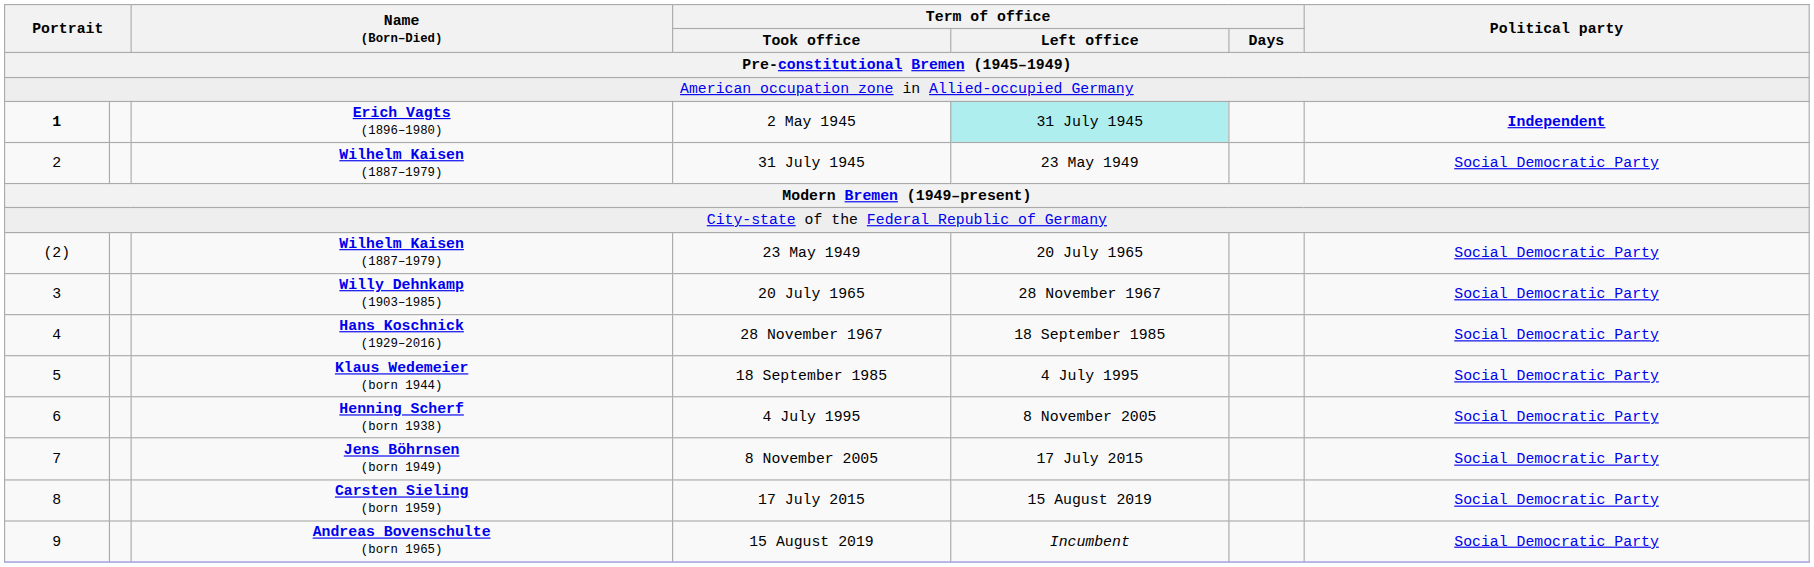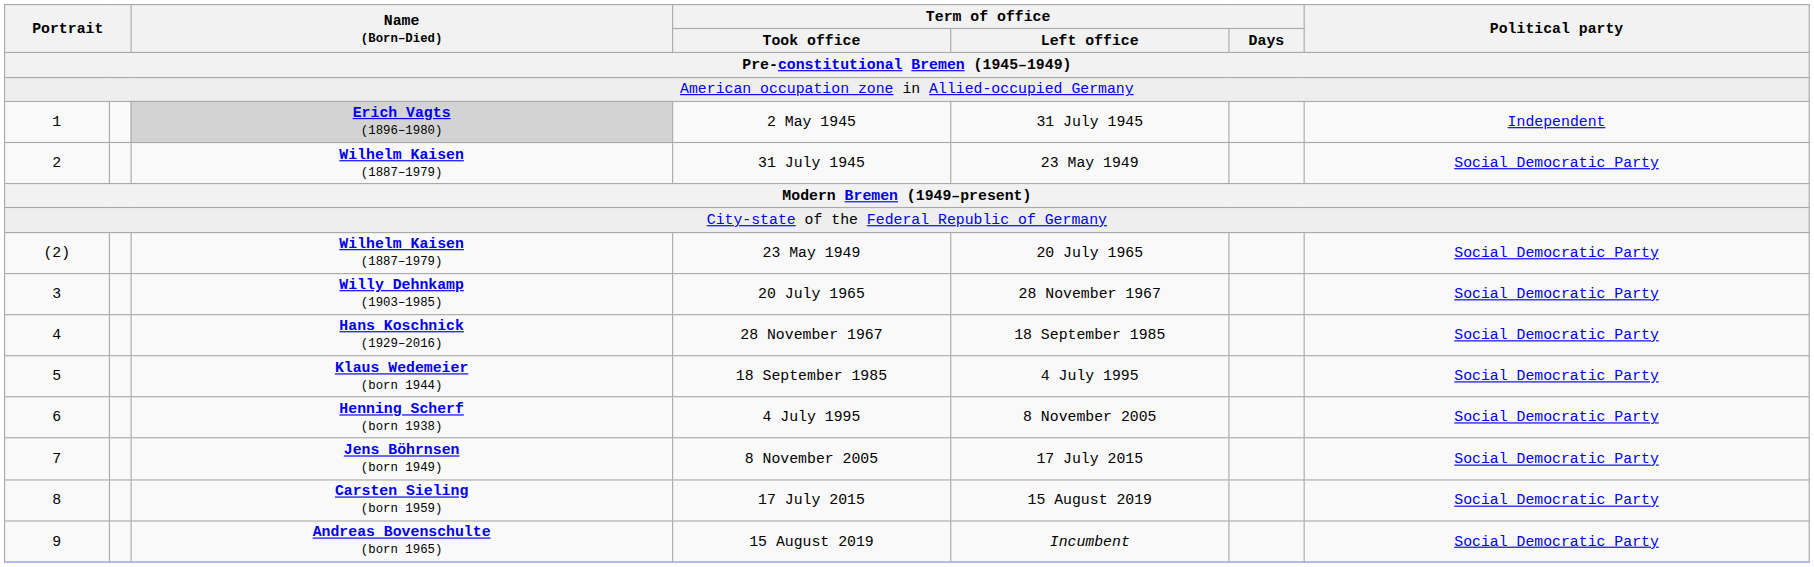(57, 122) bold -> (57, 122) normal
(402, 121) no background -> (402, 121) lightgrey background
(1090, 122) paleturquoise background -> (1090, 122) no background
(1557, 122) bold -> (1557, 122) normal
